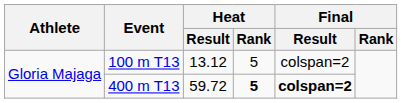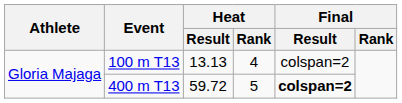(208, 63) 13.12 -> (208, 63) 13.13
(254, 63) 5 -> (254, 63) 4
(254, 86) bold -> (254, 86) normal
